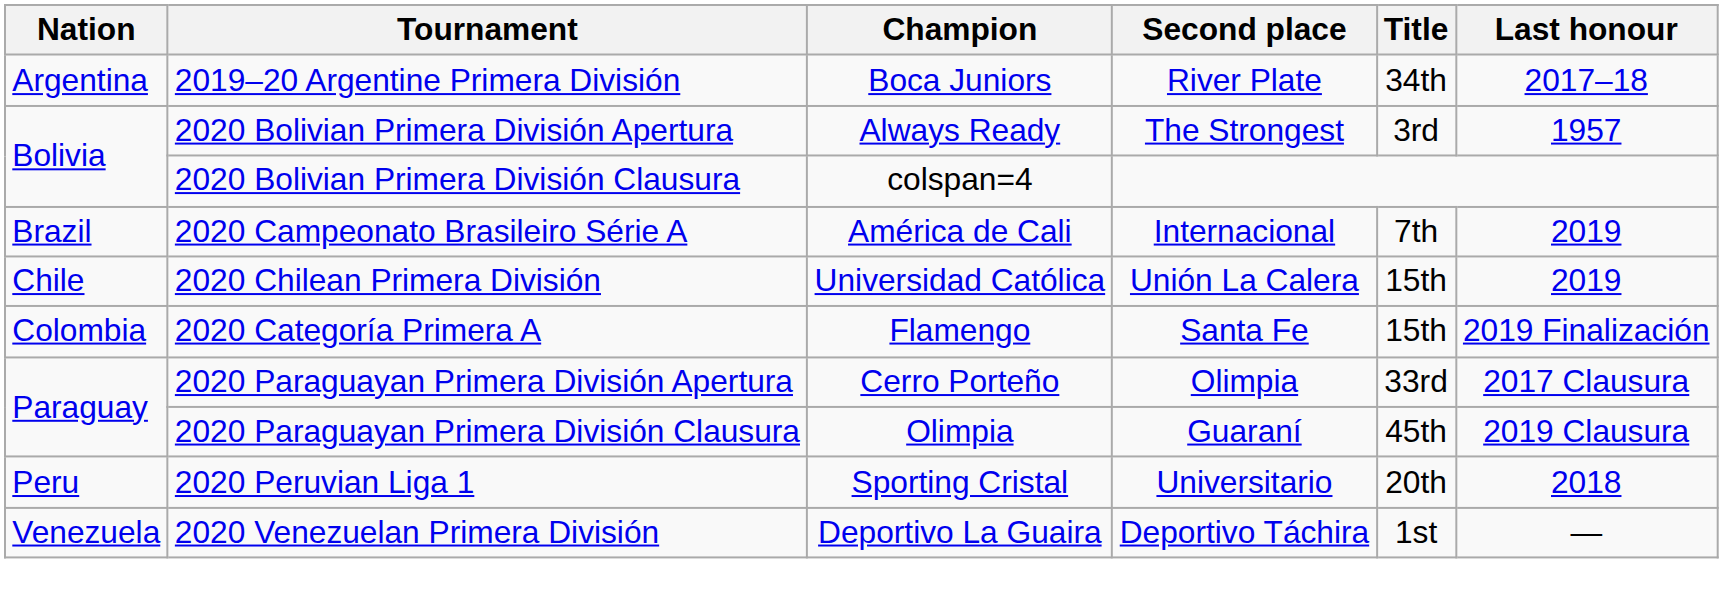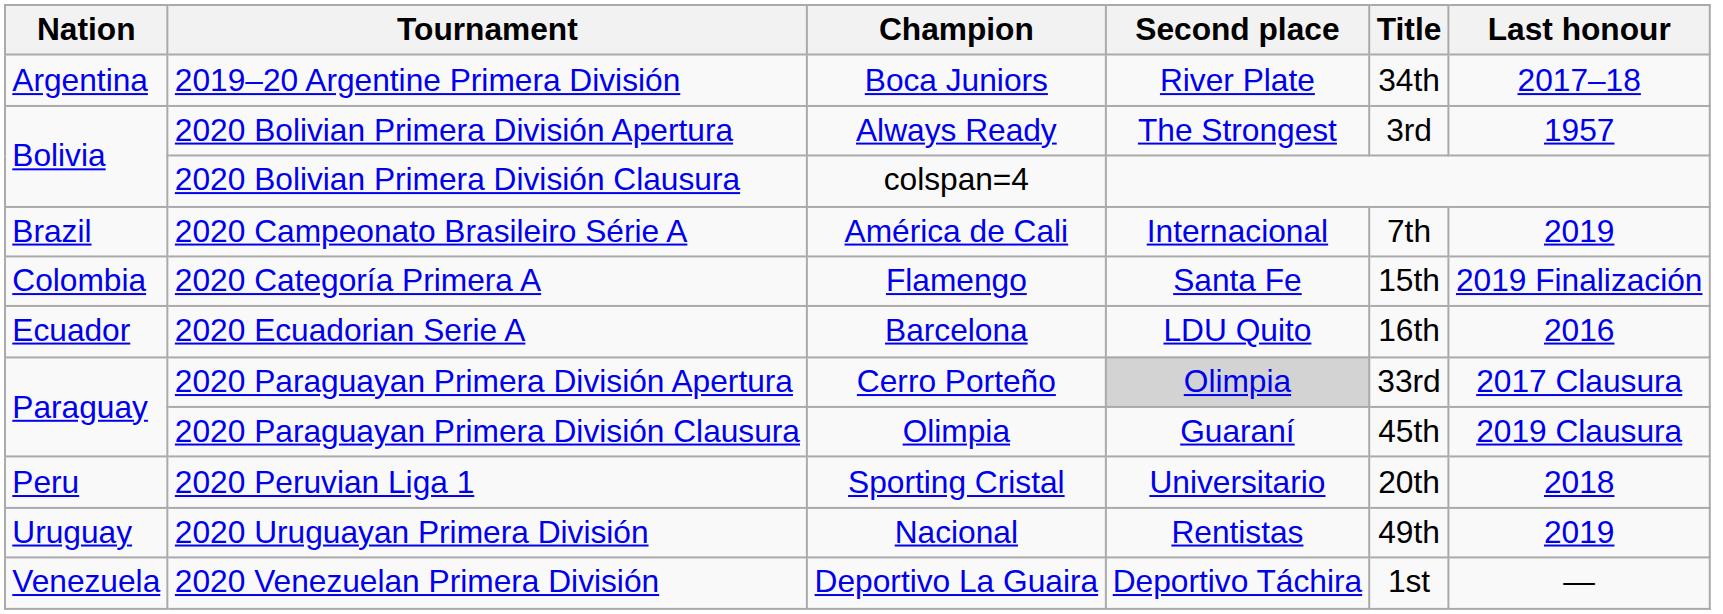- row: (388, 280)
+ row: (350, 331)
(1244, 381) no background -> (1237, 381) lightgrey background
+ row: (412, 532)
